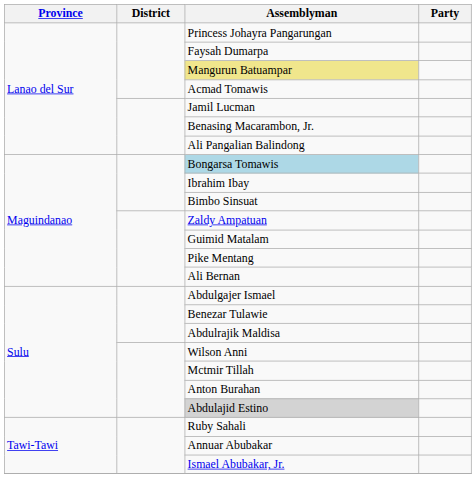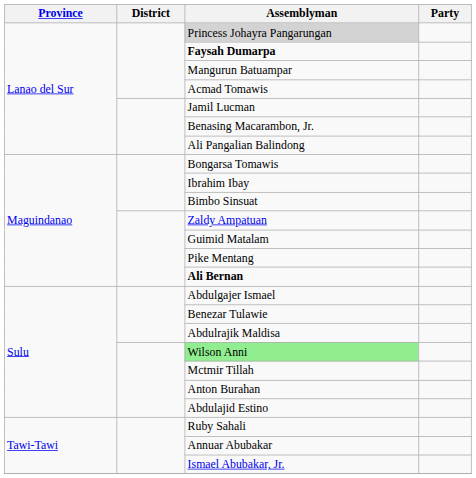(260, 32) no background -> (260, 32) lightgrey background
(228, 51) normal -> (232, 51) bold
(240, 70) khaki background -> (240, 70) no background
(233, 164) lightblue background -> (233, 164) no background
(214, 276) normal -> (215, 276) bold
(217, 351) no background -> (217, 351) lightgreen background
(228, 408) lightgrey background -> (228, 408) no background
